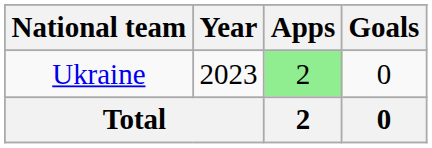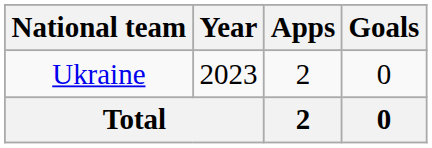(303, 73) lightgreen background -> (303, 73) no background
